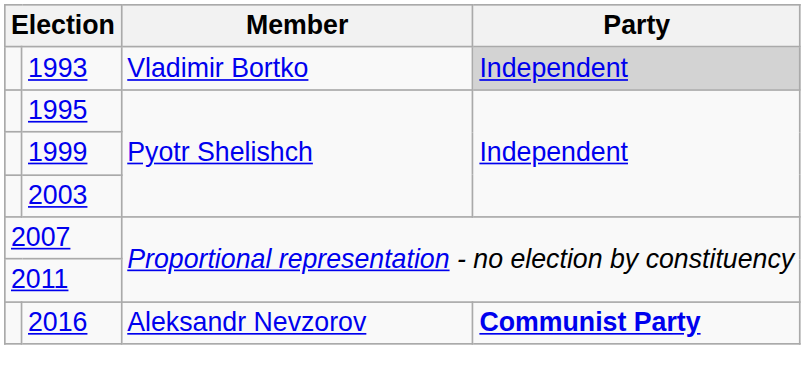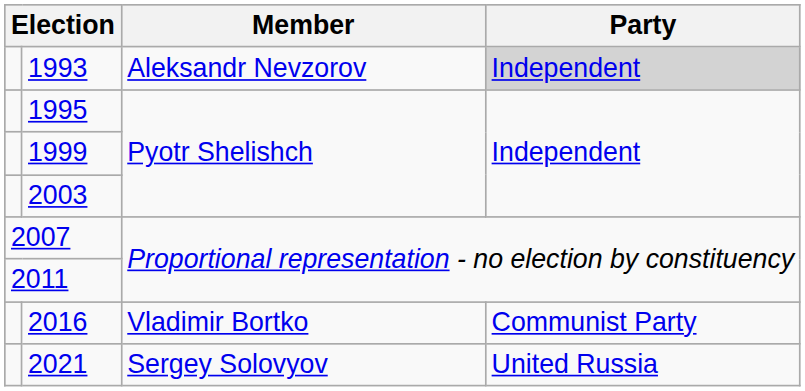(218, 68) Vladimir Bortko -> (247, 68) Aleksandr Nevzorov
(247, 322) Aleksandr Nevzorov -> (218, 322) Vladimir Bortko
(590, 322) bold -> (594, 322) normal
+ row: (58, 364)
